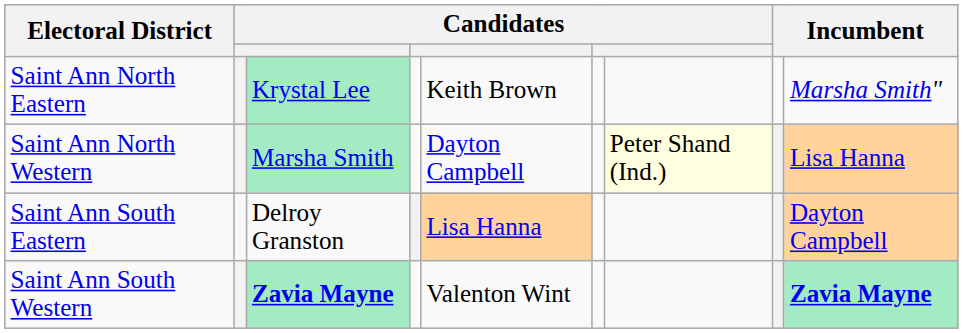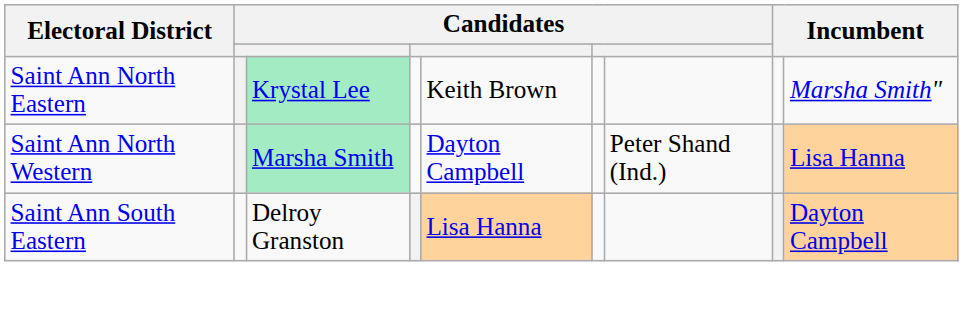(670, 158) lightyellow background -> (670, 158) no background
- row: (93, 294)
